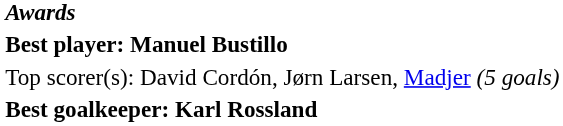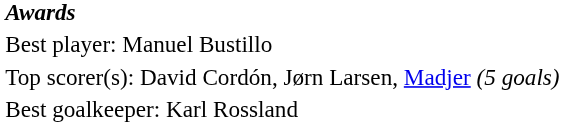(146, 44) bold -> (139, 44) normal
(161, 109) bold -> (152, 109) normal
